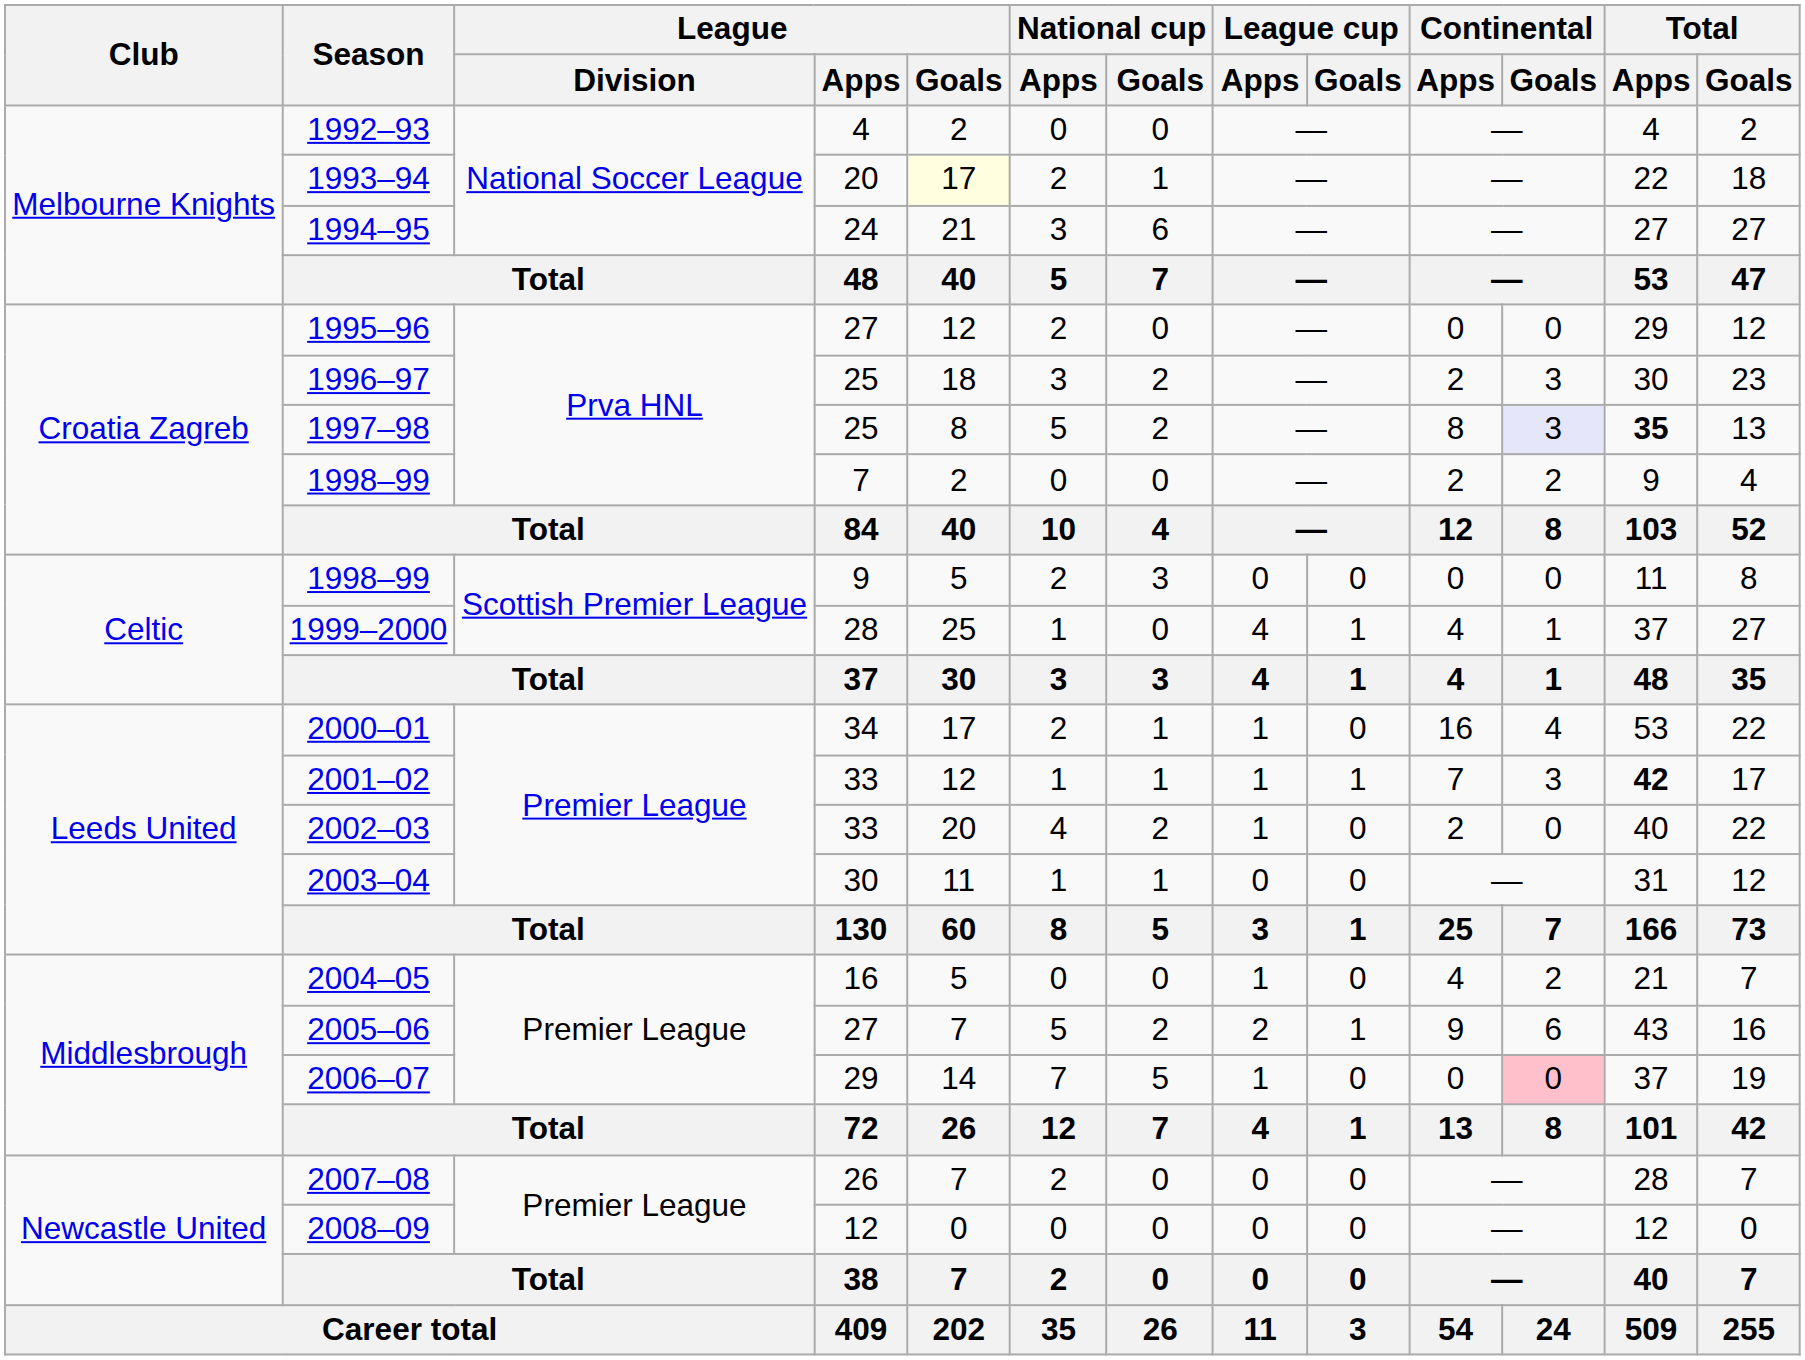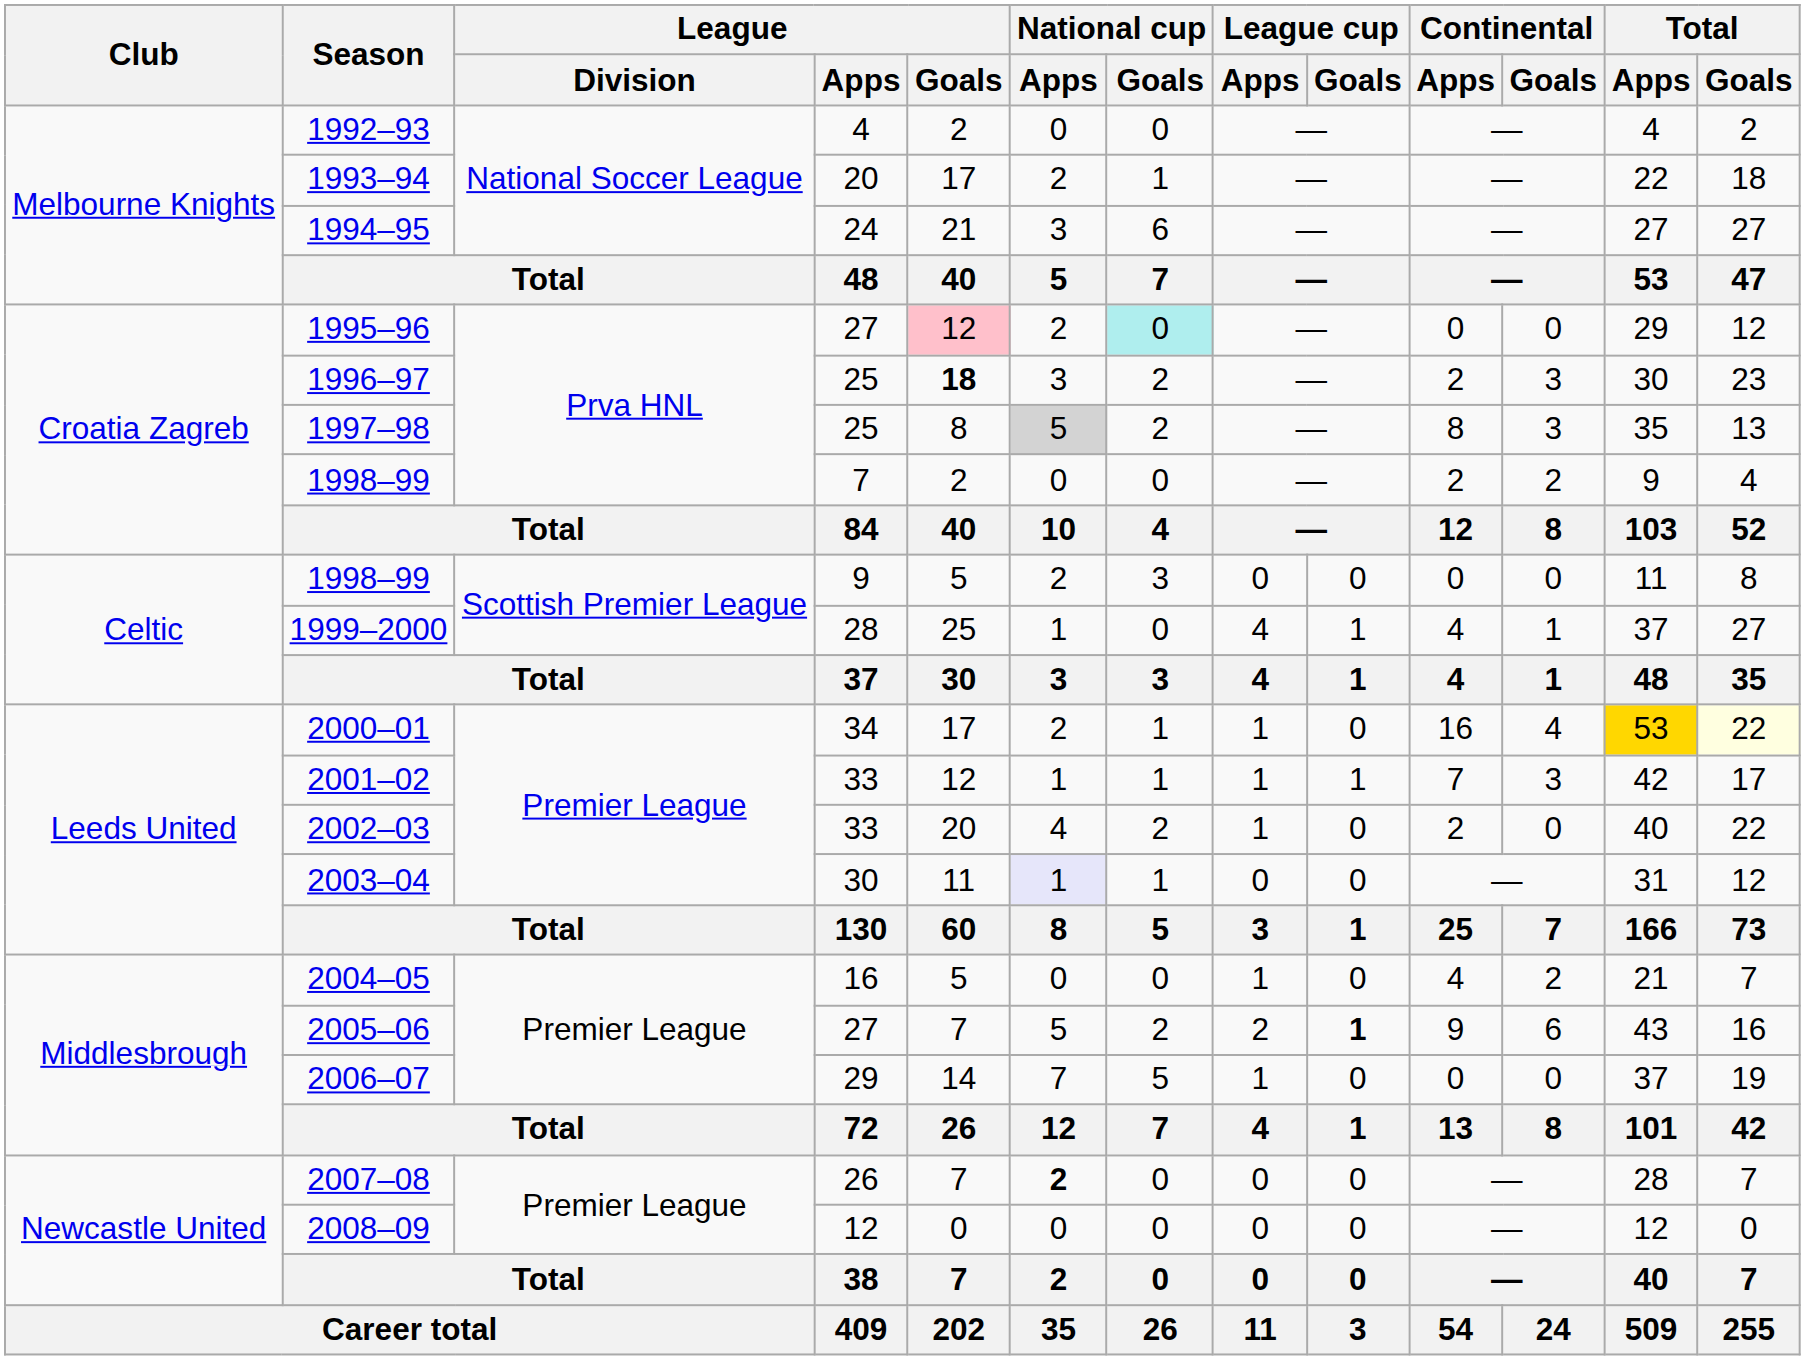(959, 179) lightyellow background -> (959, 179) no background
(959, 329) no background -> (959, 329) pink background
(1160, 329) no background -> (1160, 329) paleturquoise background
(959, 379) normal -> (959, 379) bold
(1058, 429) no background -> (1058, 429) lightgrey background
(1553, 429) lavender background -> (1553, 429) no background
(1651, 429) bold -> (1651, 429) normal
(1651, 729) no background -> (1651, 729) gold background
(1749, 729) no background -> (1749, 729) lightyellow background
(1651, 779) bold -> (1651, 779) normal
(1058, 879) no background -> (1058, 879) lavender background
(1358, 1029) normal -> (1358, 1029) bold
(1553, 1079) pink background -> (1553, 1079) no background
(1058, 1179) normal -> (1058, 1179) bold
